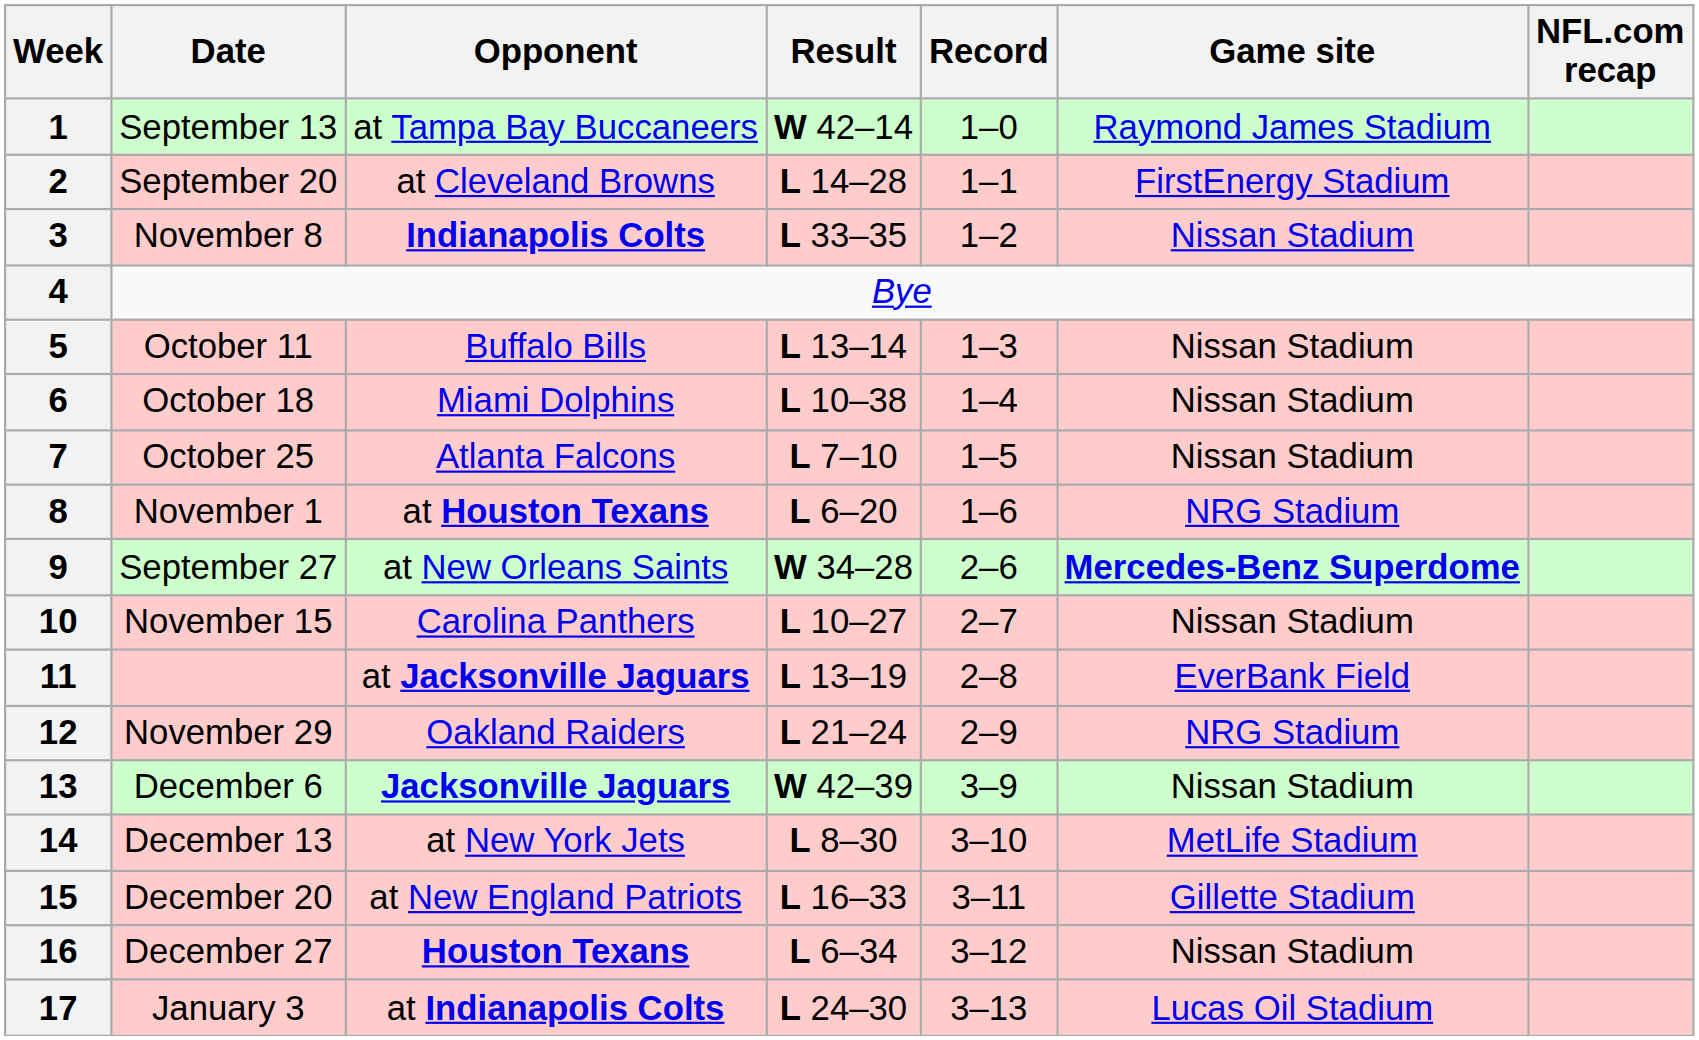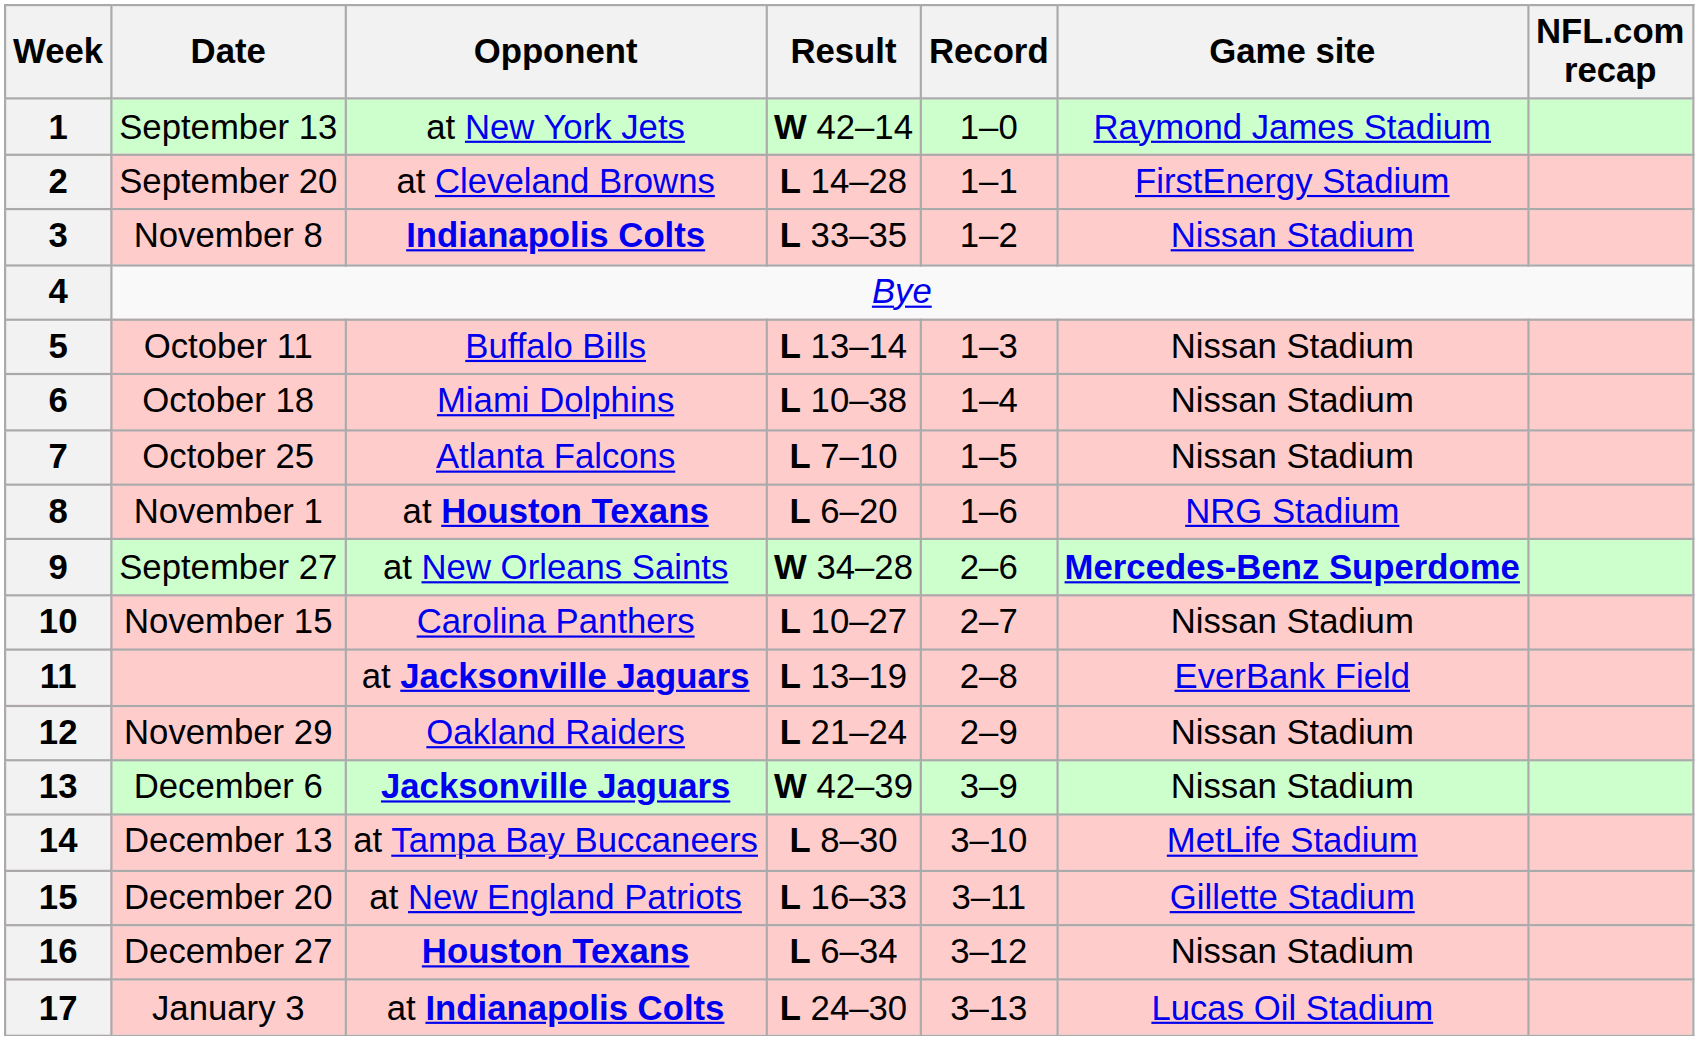(556, 126) at Tampa Bay Buccaneers -> (556, 126) at New York Jets
(1292, 731) NRG Stadium -> (1292, 731) Nissan Stadium
(556, 841) at New York Jets -> (556, 841) at Tampa Bay Buccaneers
